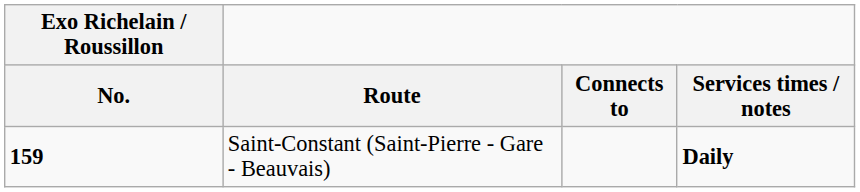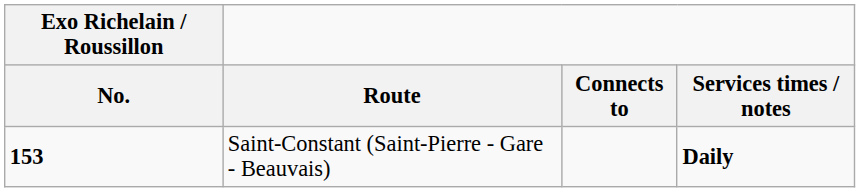(27, 156) 159 -> (27, 156) 153
